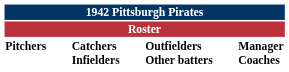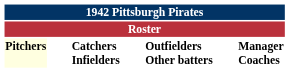(26, 46) no background -> (26, 46) lightyellow background
